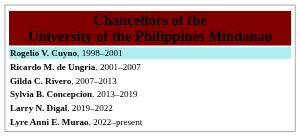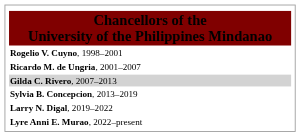(66, 53) paleturquoise background -> (66, 53) no background
(63, 81) no background -> (63, 81) lightgrey background
